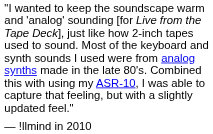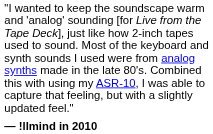(48, 126) normal -> (51, 126) bold
